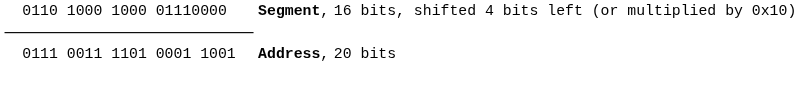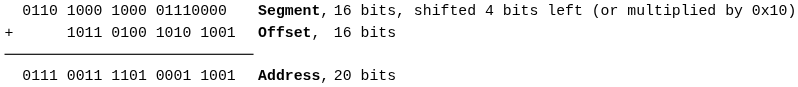+ row: (289, 33)
